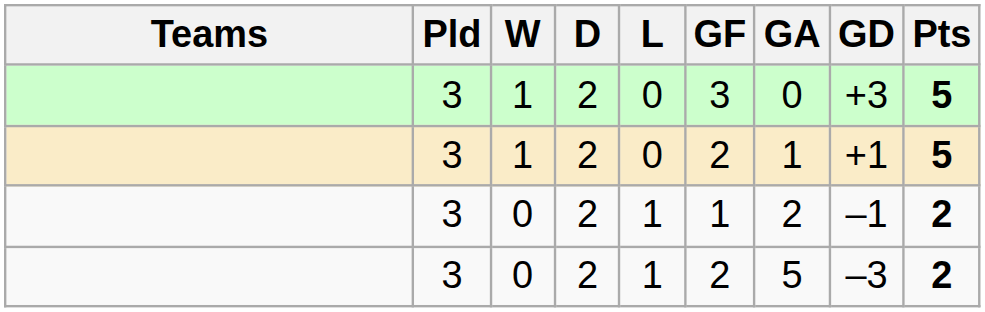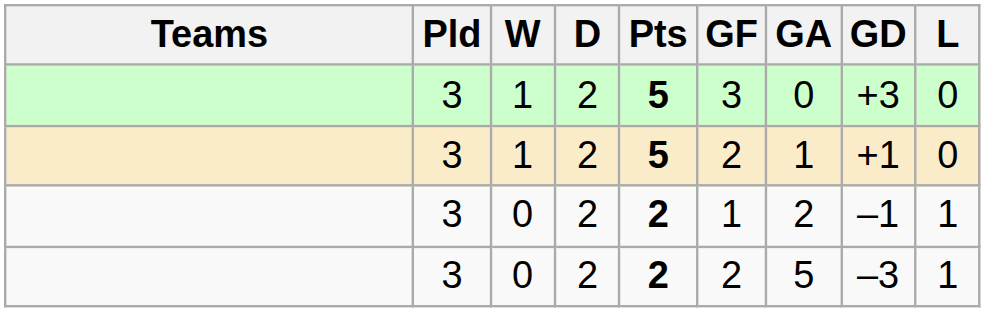columns swapped: (652, 34) <-> (942, 34)
